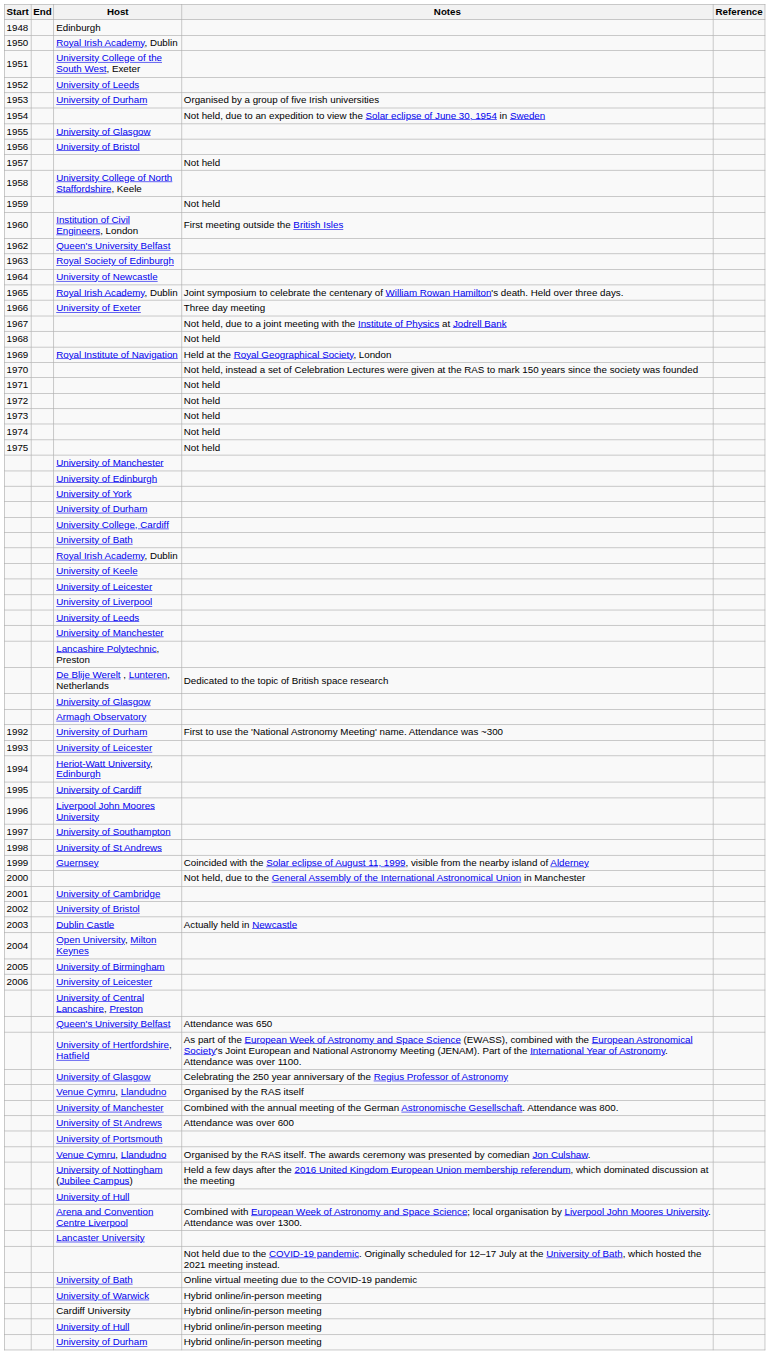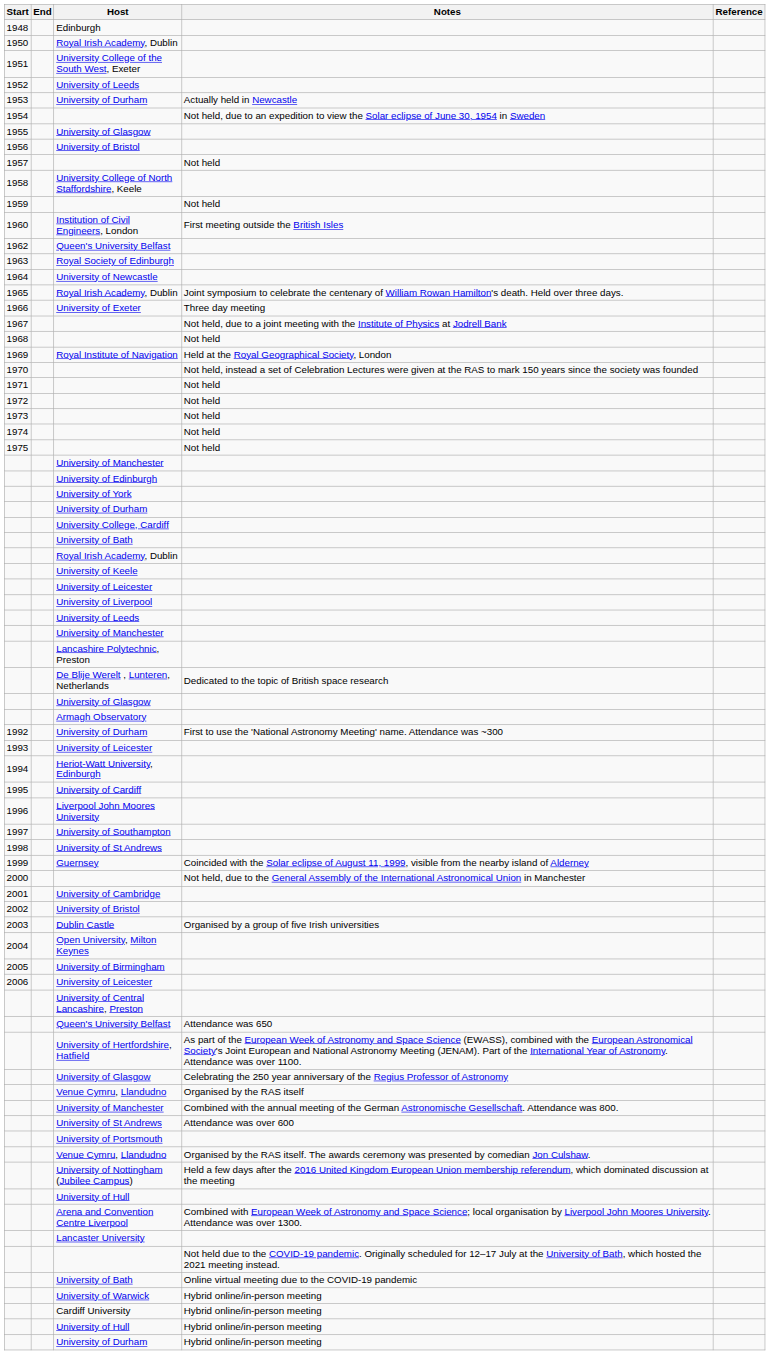(281, 100) Organised by a group of five Irish universities -> (240, 100) Actually held in Newcastle
(240, 924) Actually held in Newcastle -> (281, 924) Organised by a group of five Irish universities
